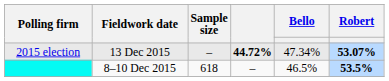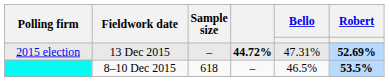(302, 52) 47.34% -> (302, 52) 47.31%
(357, 52) 53.07% -> (357, 52) 52.69%
